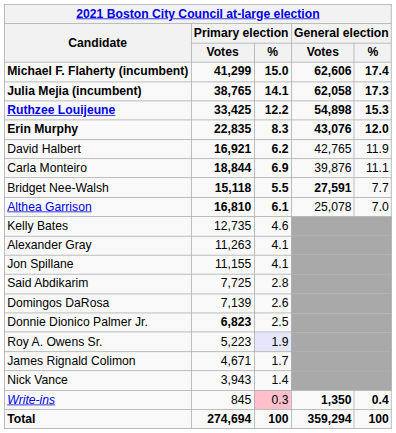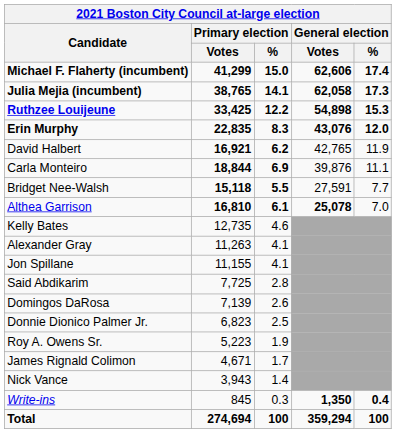(333, 187) bold -> (333, 187) normal
(333, 206) normal -> (333, 206) bold
(236, 322) bold -> (236, 322) normal
(280, 341) lavender background -> (280, 341) no background
(280, 399) pink background -> (280, 399) no background
